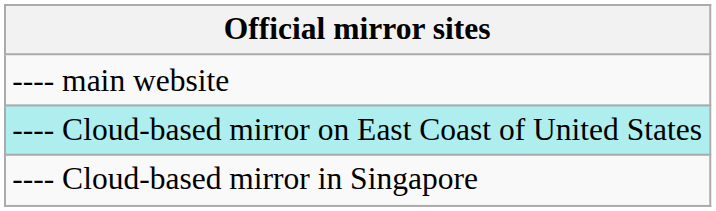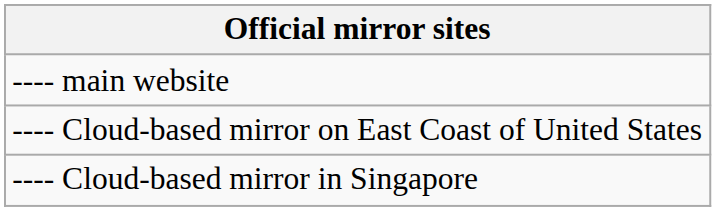(357, 129) paleturquoise background -> (357, 129) no background
